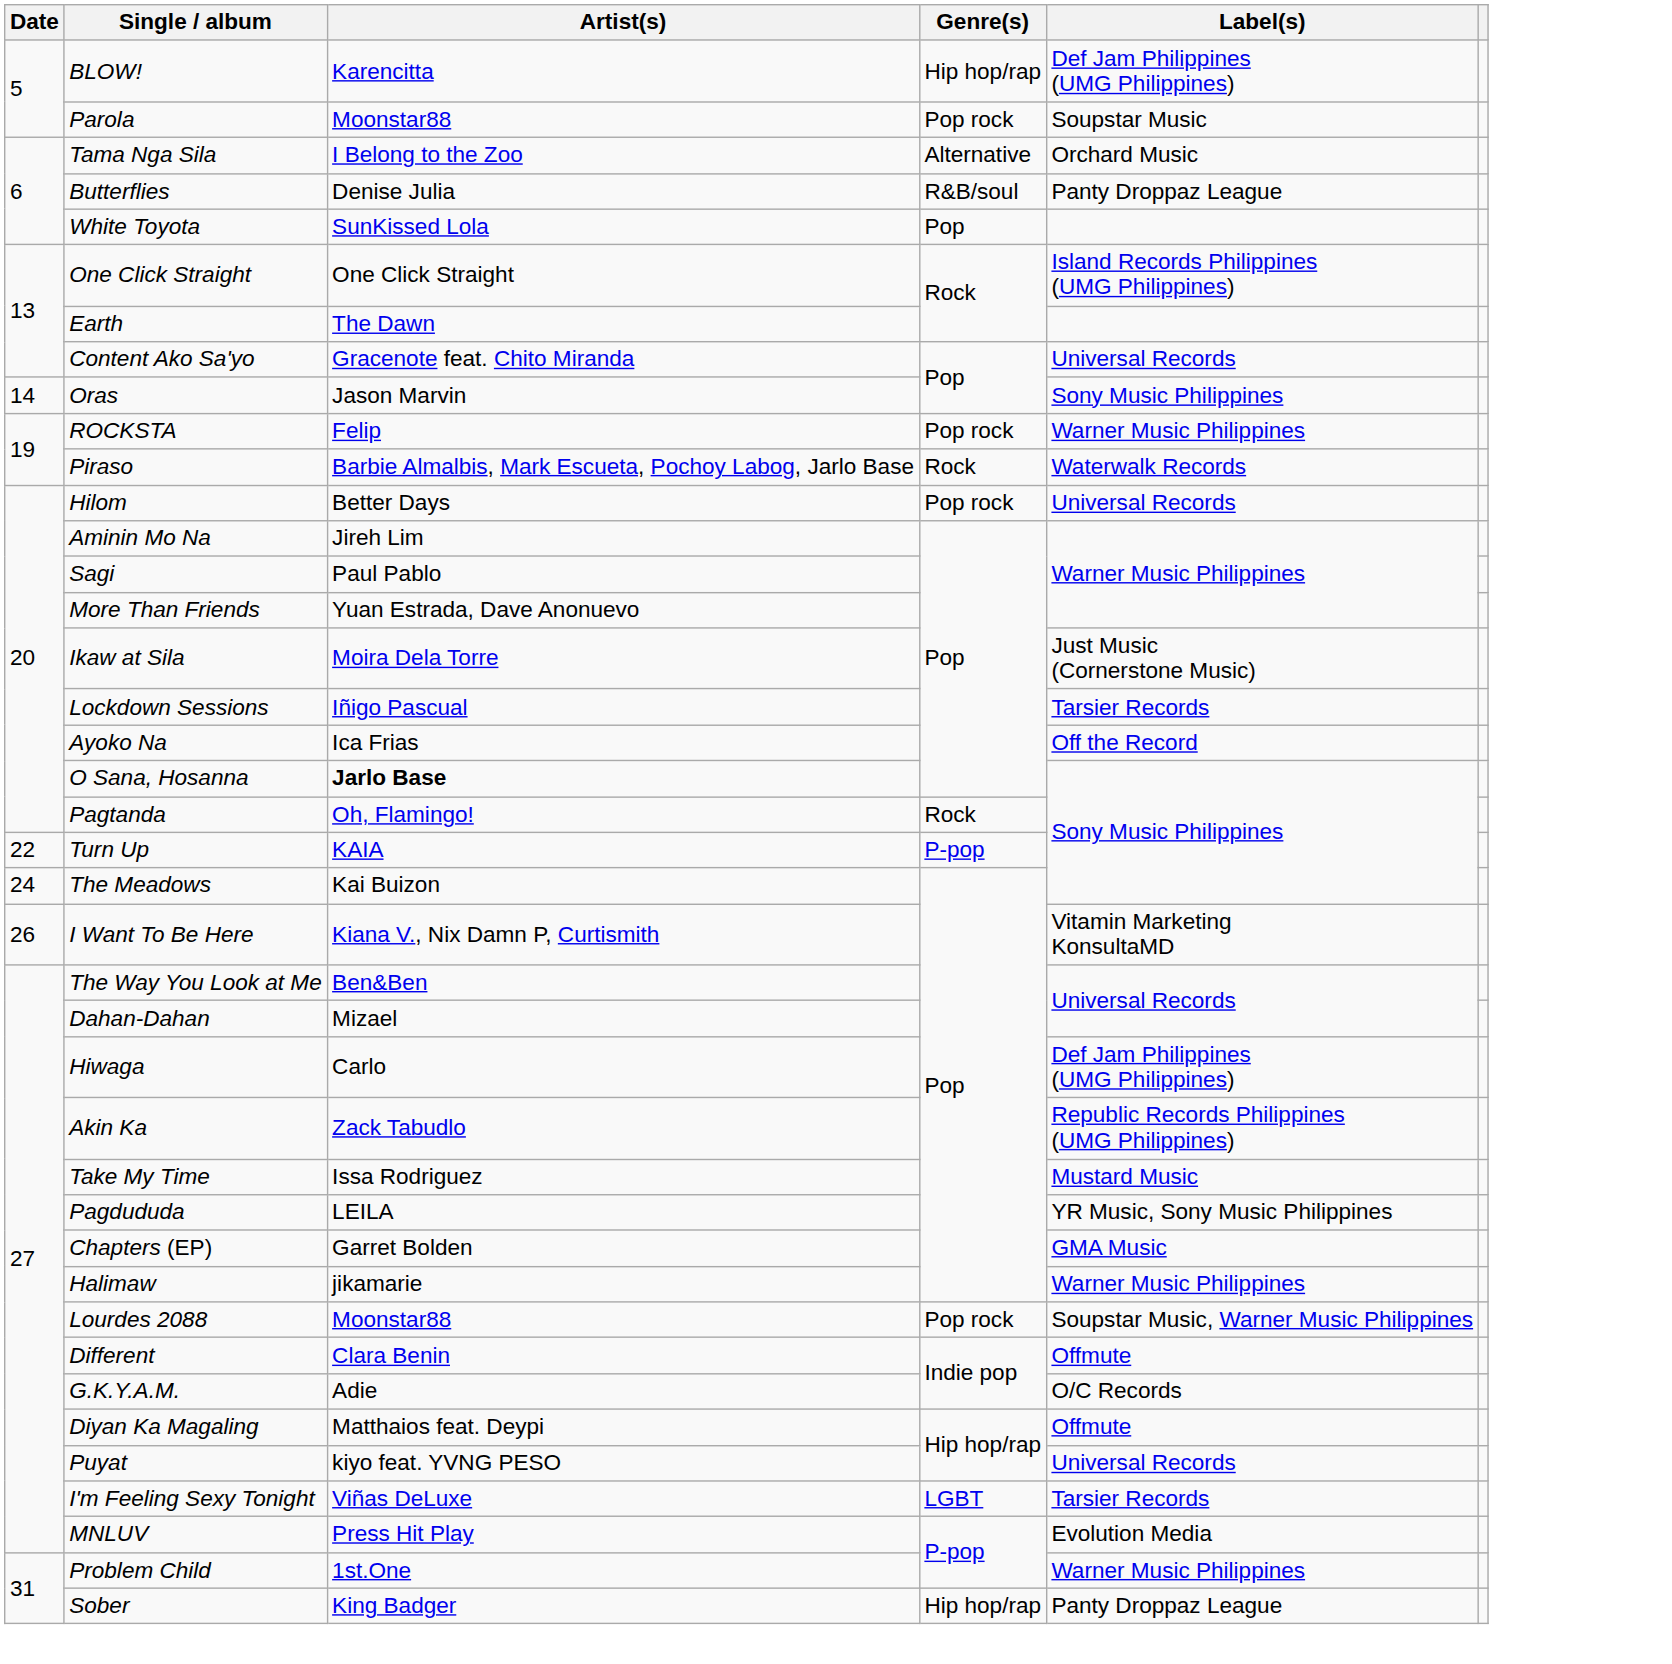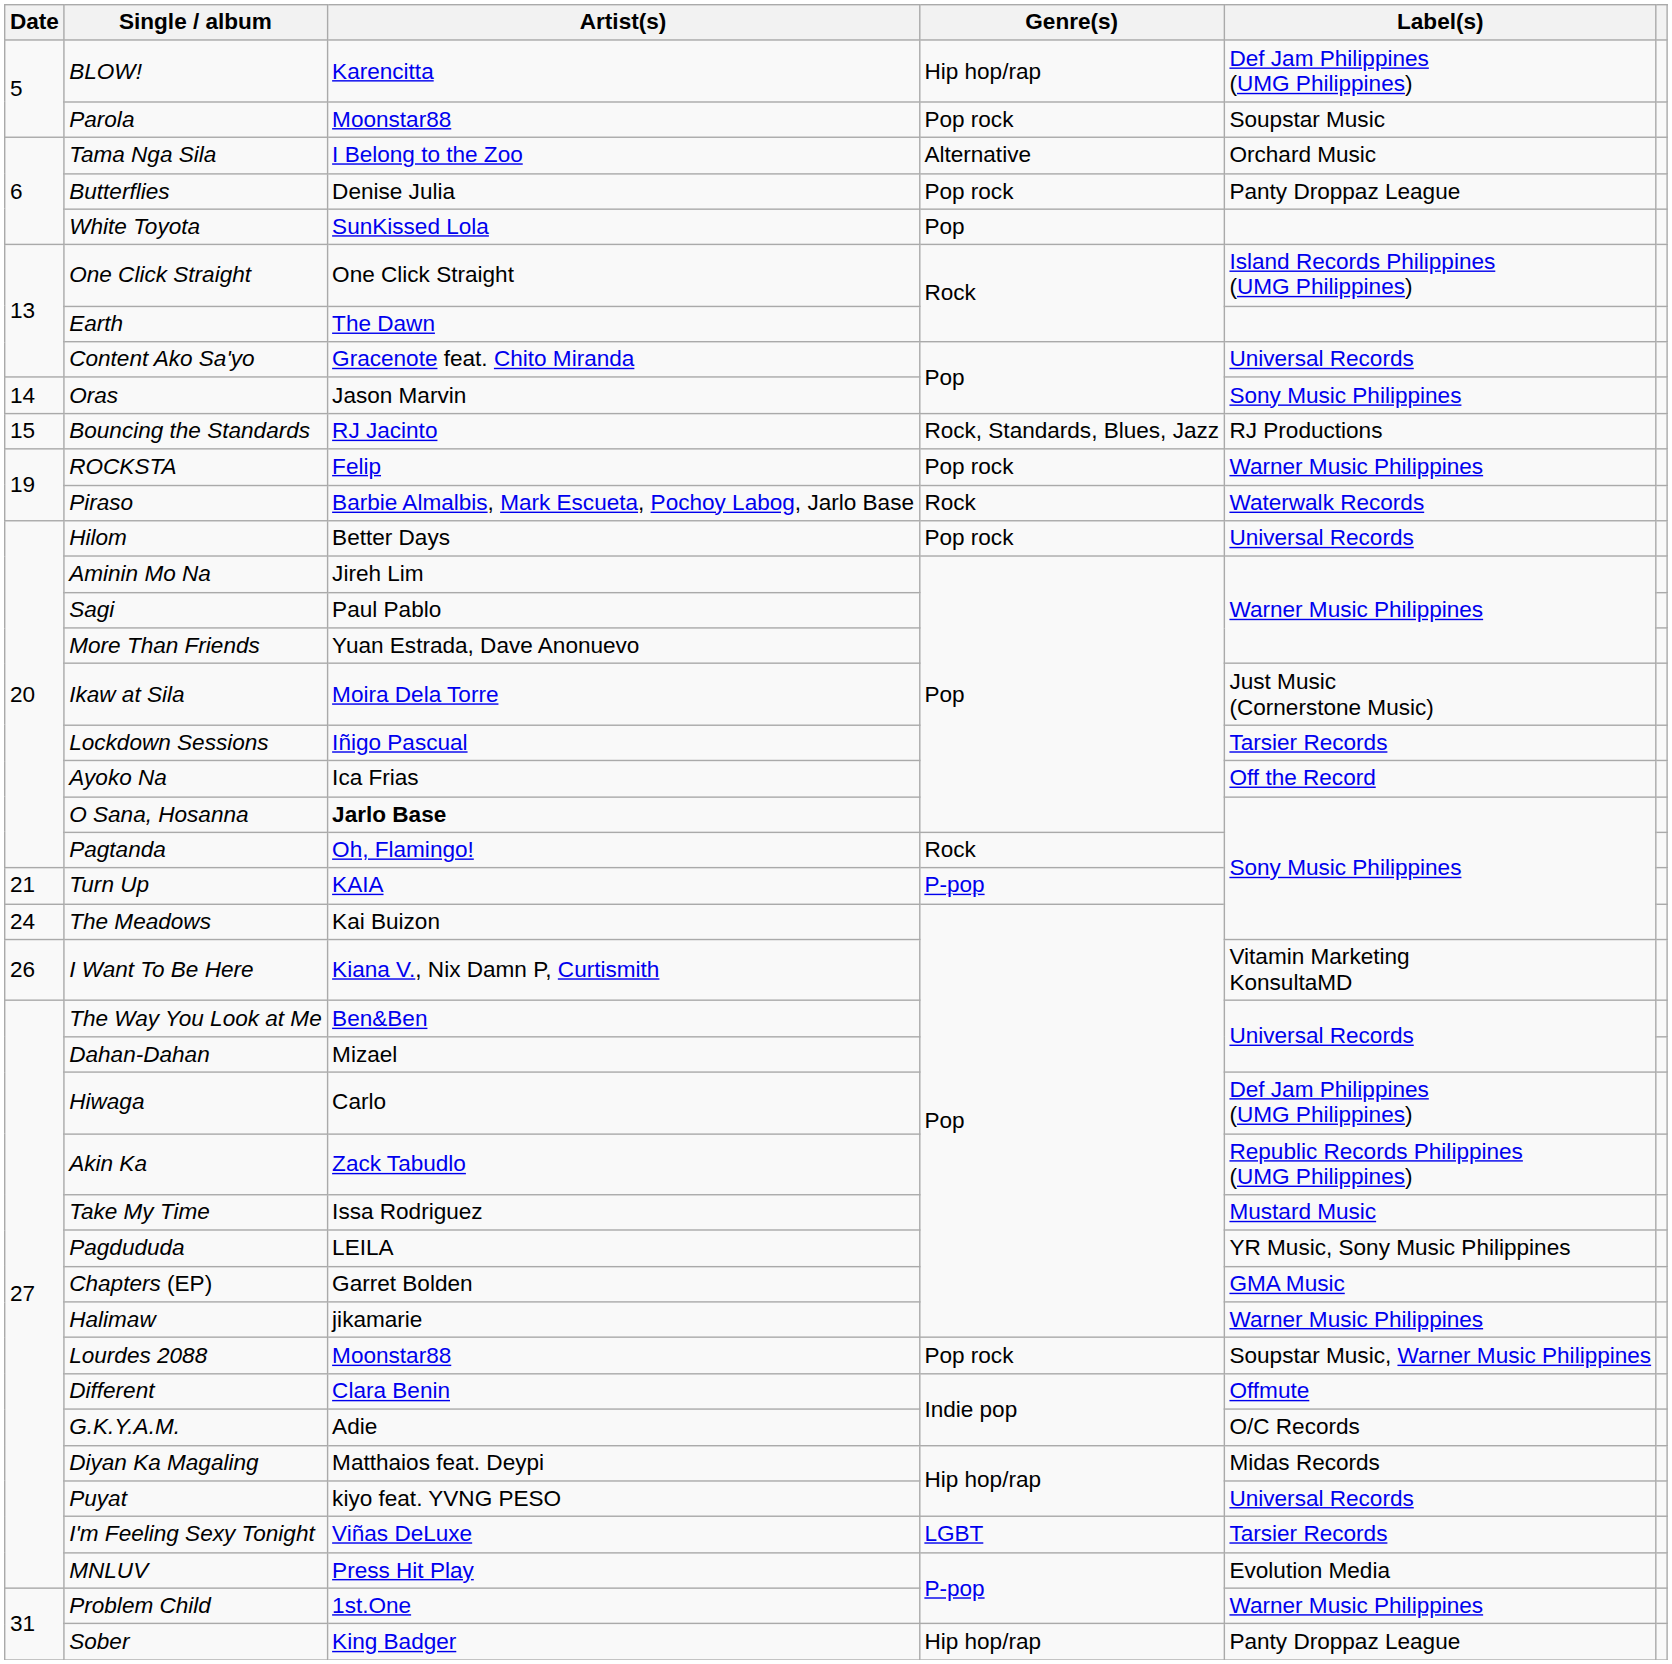(971, 190) R&B/soul -> (969, 190) Pop rock
+ row: (190, 430)
(22, 849) 22 -> (22, 885) 21
(1091, 1426) Offmute -> (1305, 1462) Midas Records
